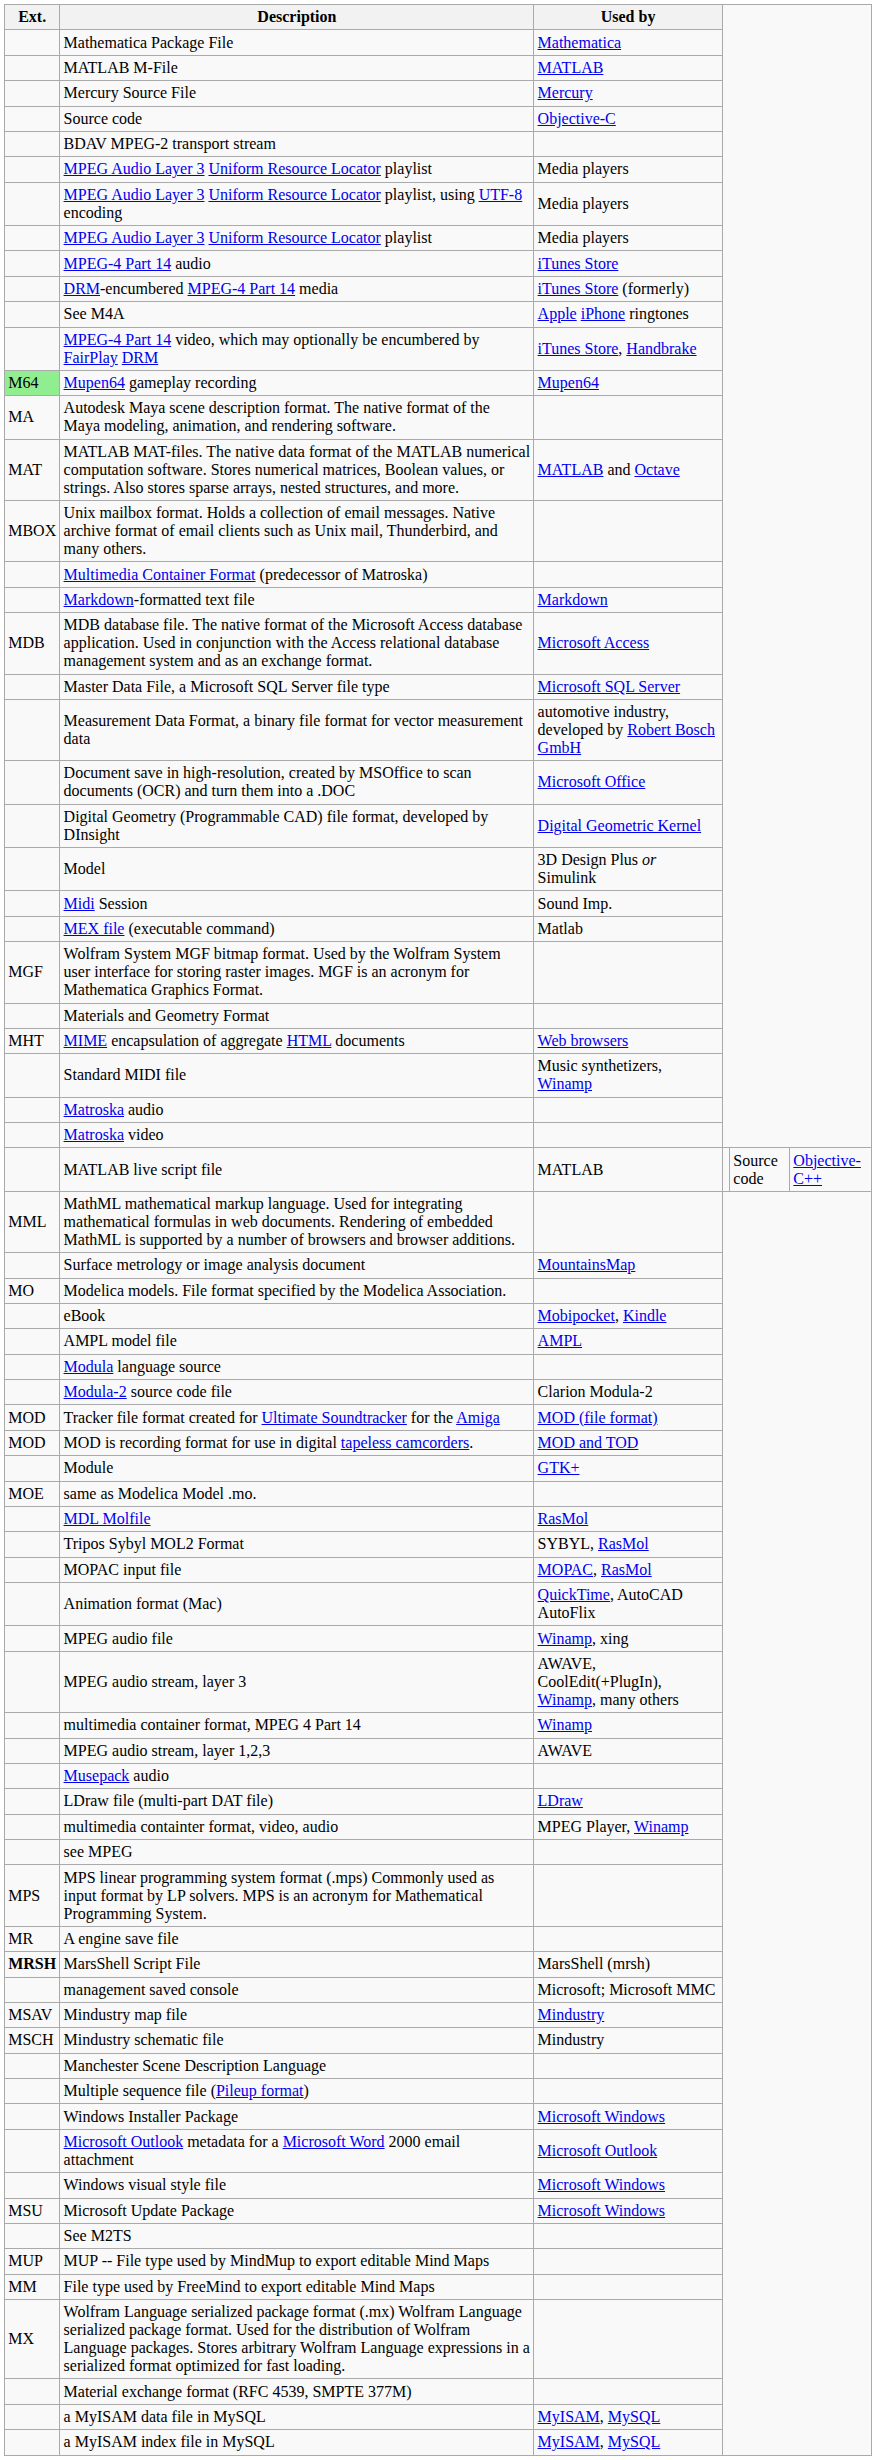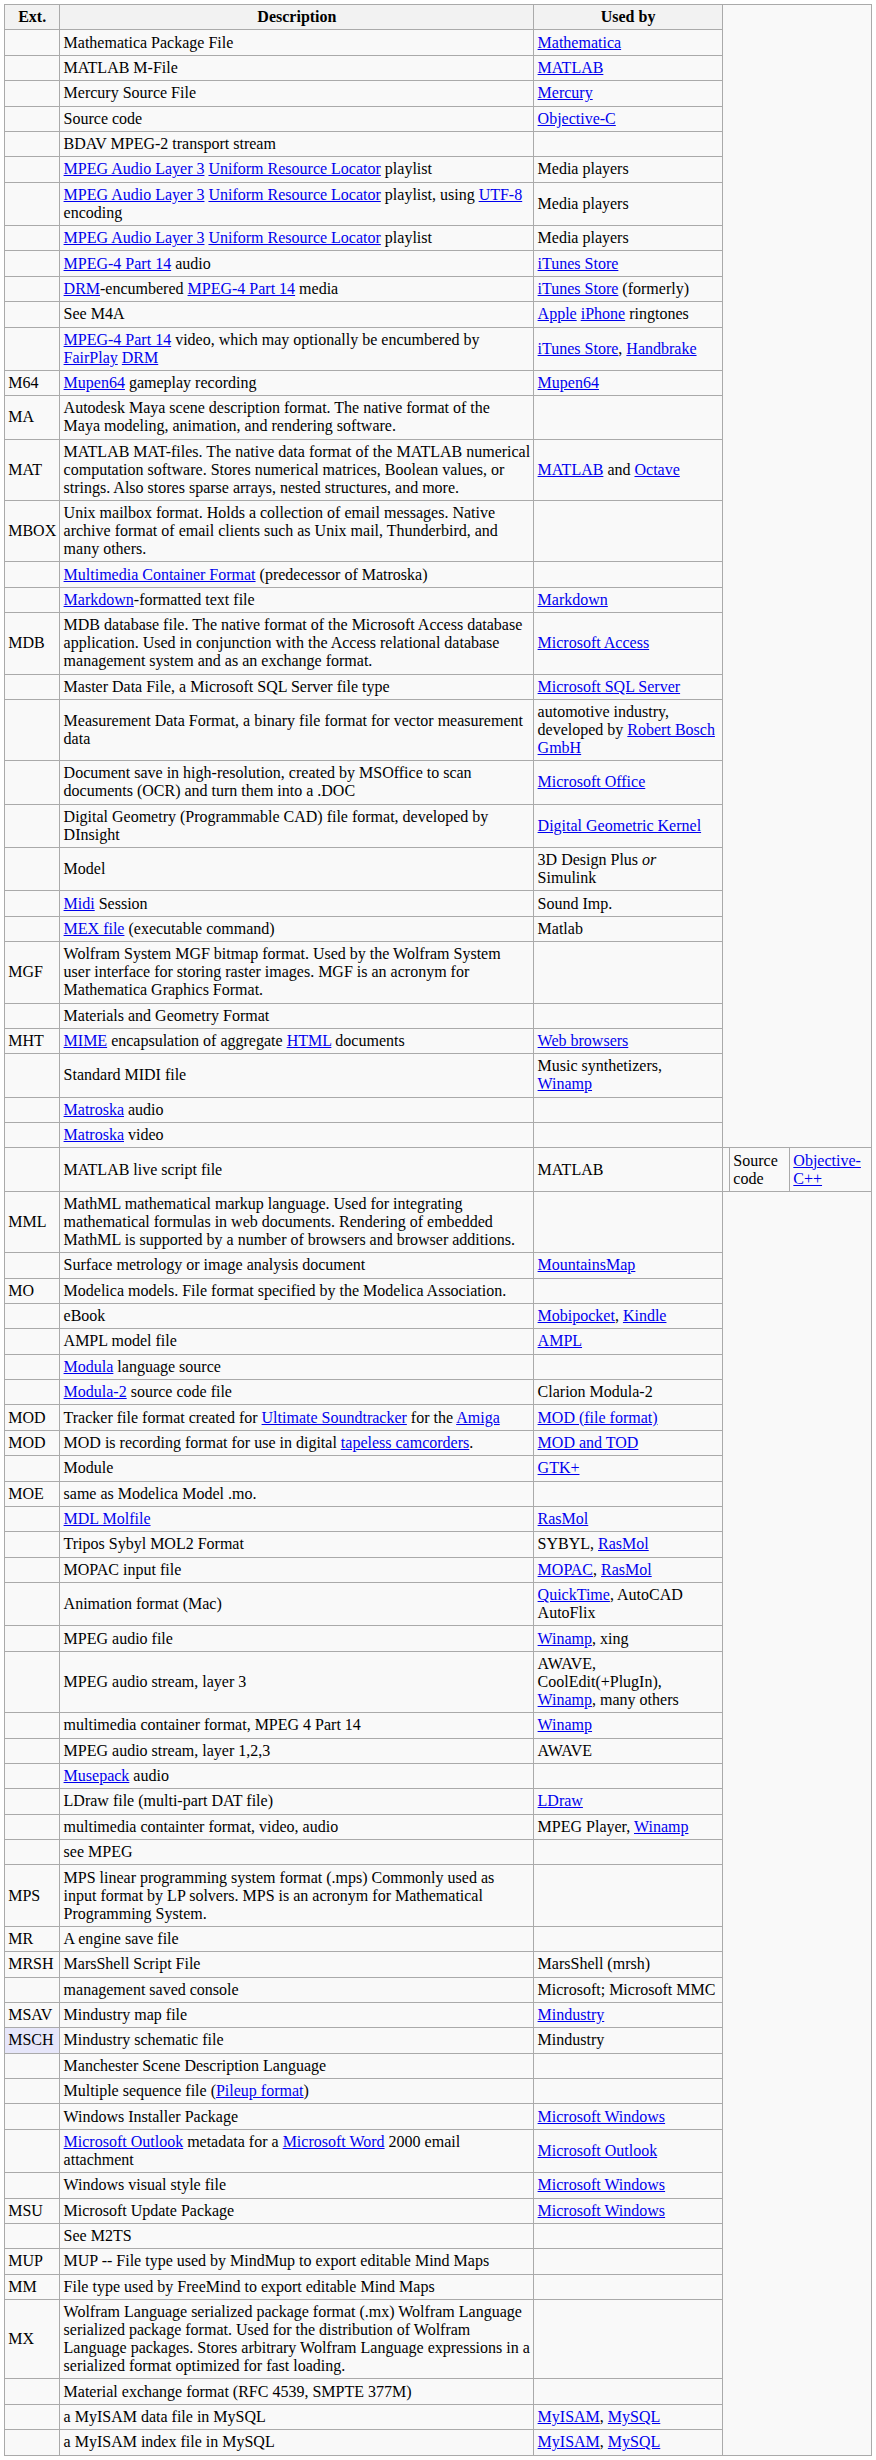(23, 383) lightgreen background -> (23, 383) no background
(32, 1964) bold -> (31, 1964) normal
(31, 2040) no background -> (31, 2040) lavender background
